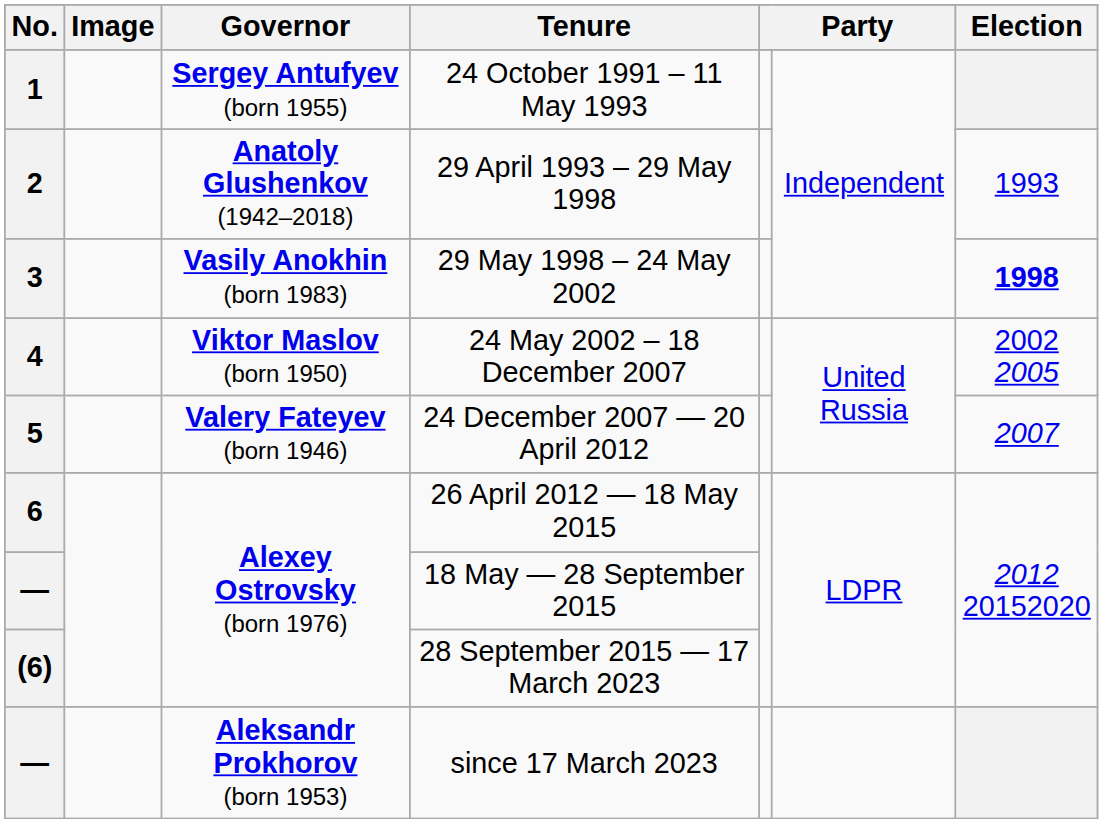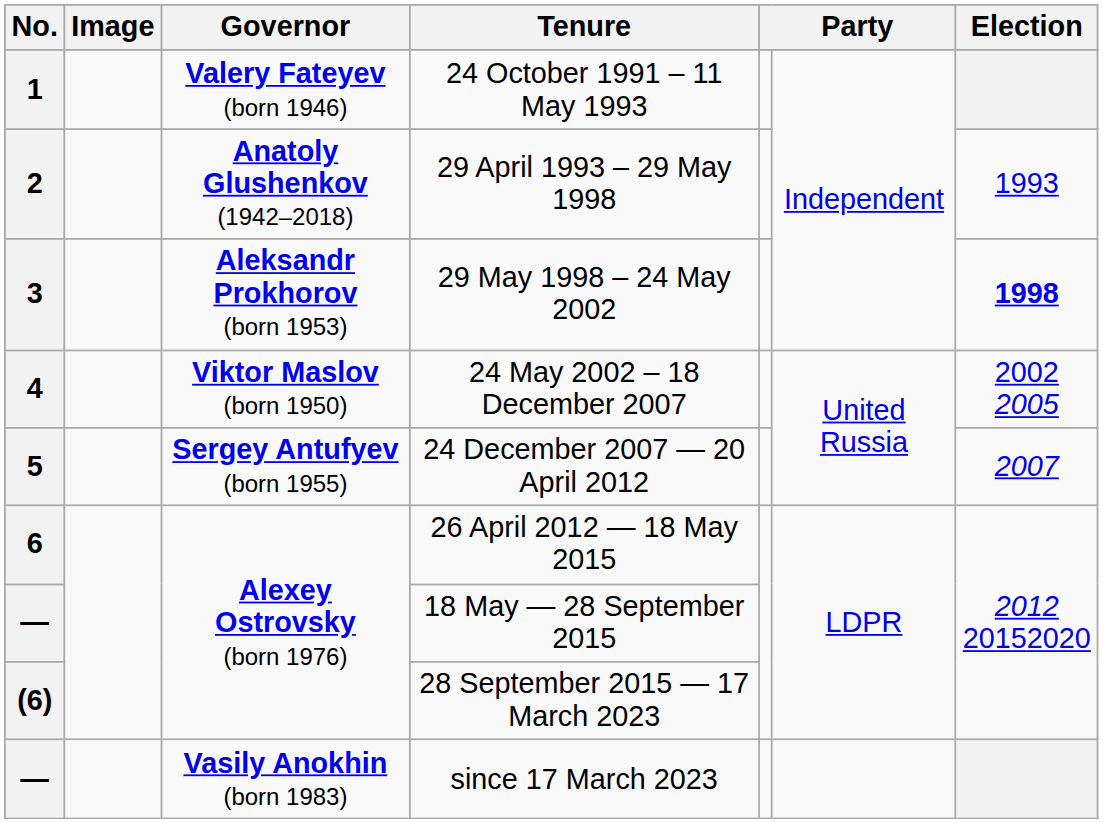(285, 89) Sergey Antufyev (born 1955) -> (285, 89) Valery Fateyev (born 1946)
(285, 277) Vasily Anokhin (born 1983) -> (285, 293) Aleksandr Prokhorov (born 1953)
(285, 433) Valery Fateyev (born 1946) -> (285, 466) Sergey Antufyev (born 1955)
(285, 762) Aleksandr Prokhorov (born 1953) -> (285, 778) Vasily Anokhin (born 1983)
